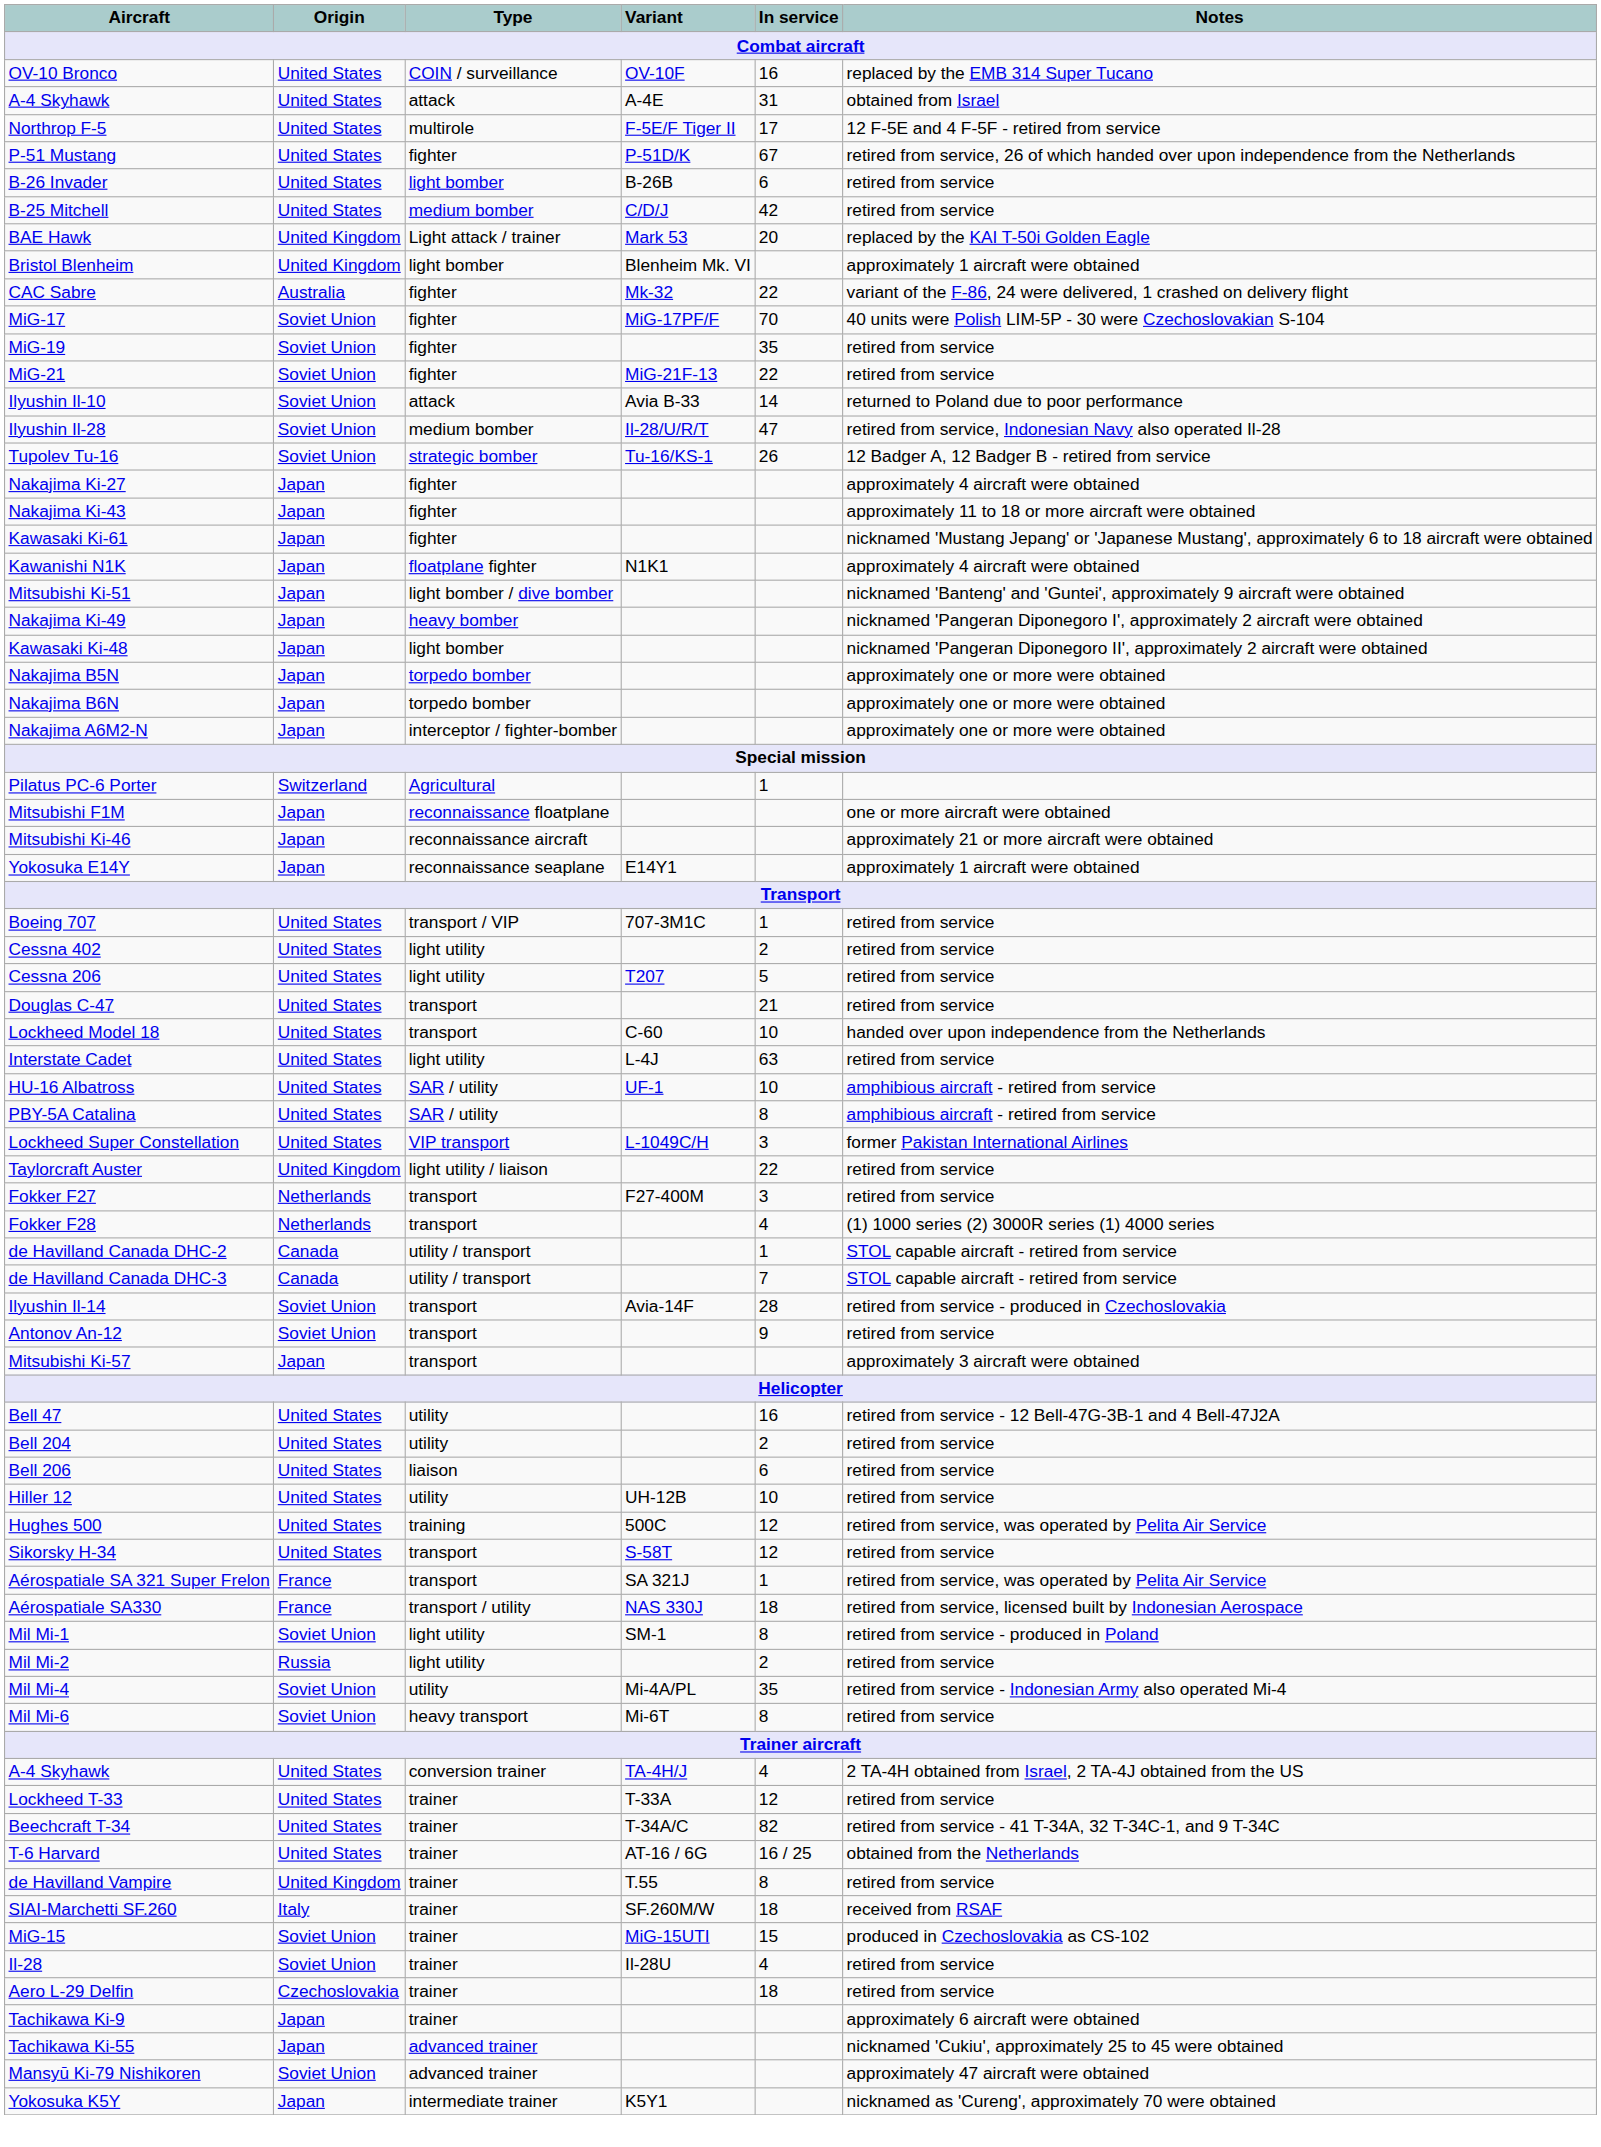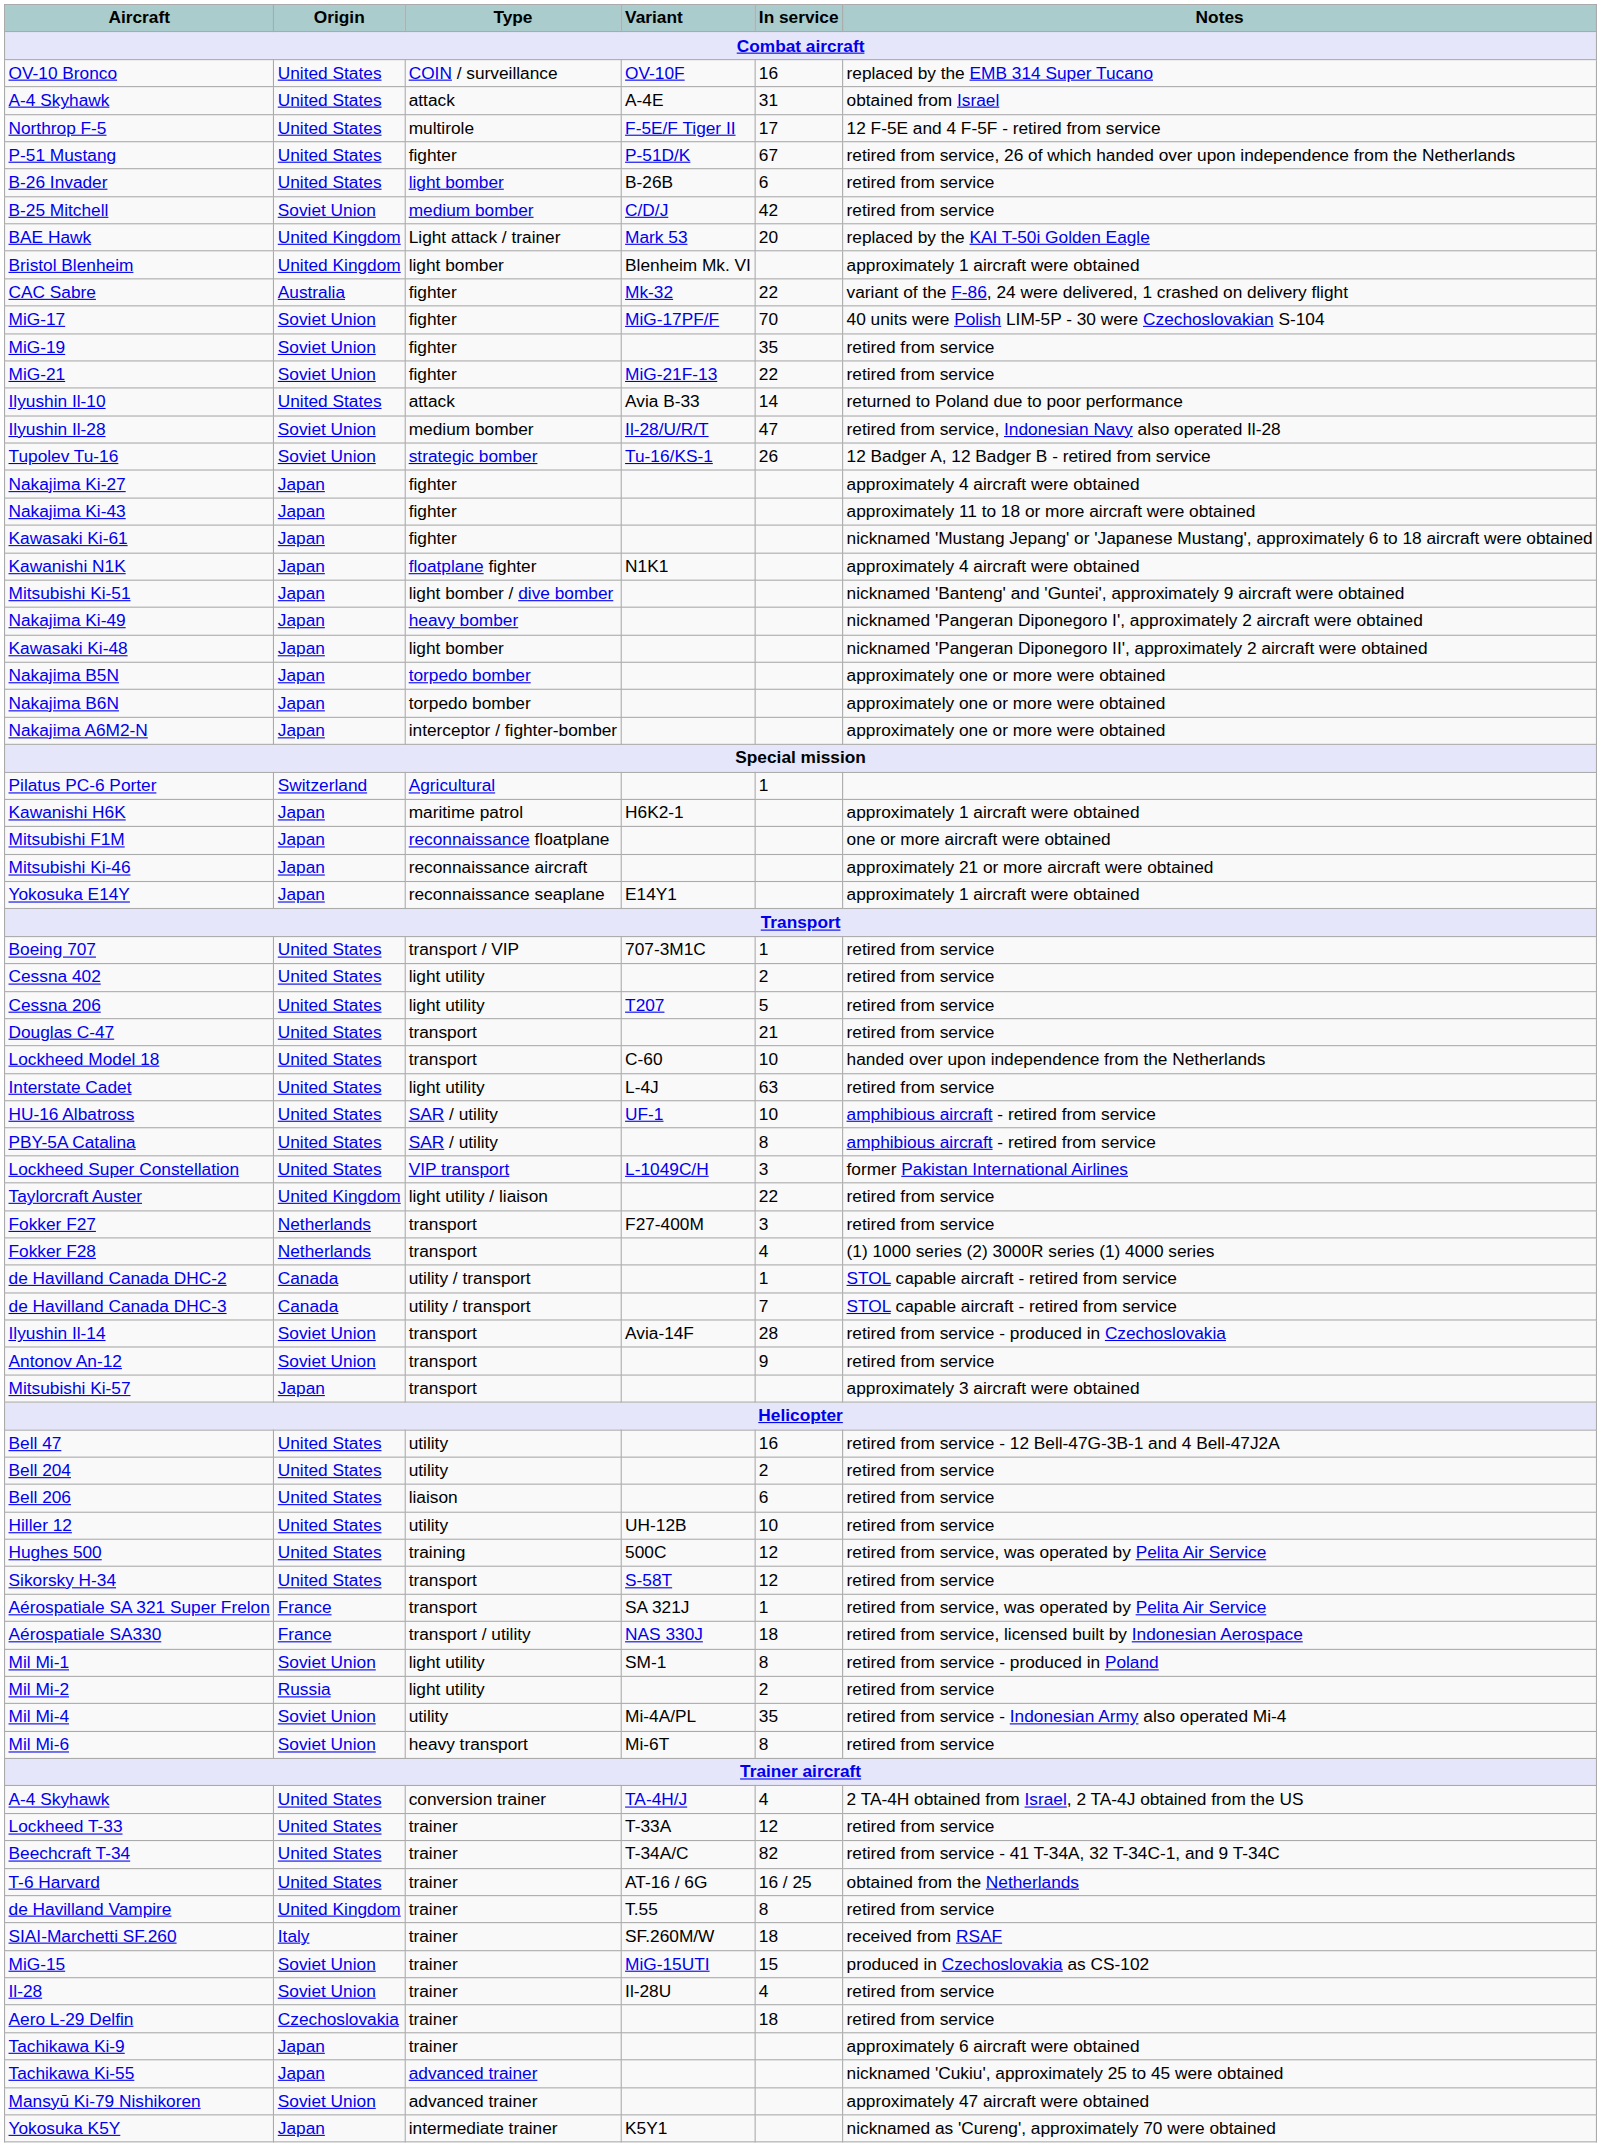(330, 210) United States -> (327, 210) Soviet Union
(327, 401) Soviet Union -> (330, 401) United States
+ row: (67, 812)
